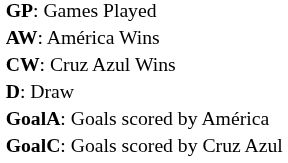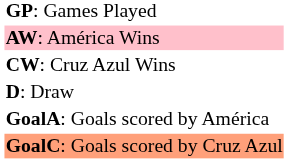(83, 37) no background -> (83, 37) pink background
(144, 145) no background -> (144, 145) lightsalmon background
